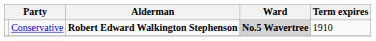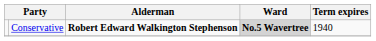(323, 28) 1910 -> (323, 28) 1940
